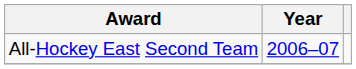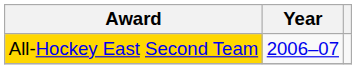(134, 48) no background -> (134, 48) gold background
